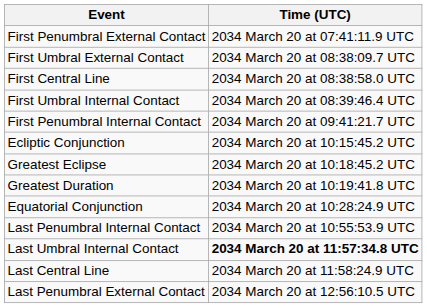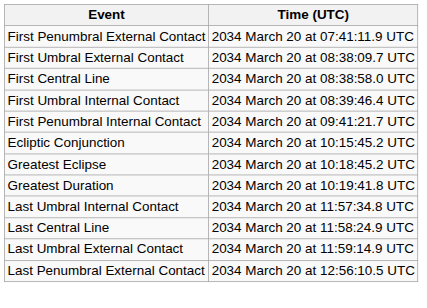- row: (75, 206)
- row: (104, 228)
(315, 249) bold -> (313, 206) normal
+ row: (95, 249)
